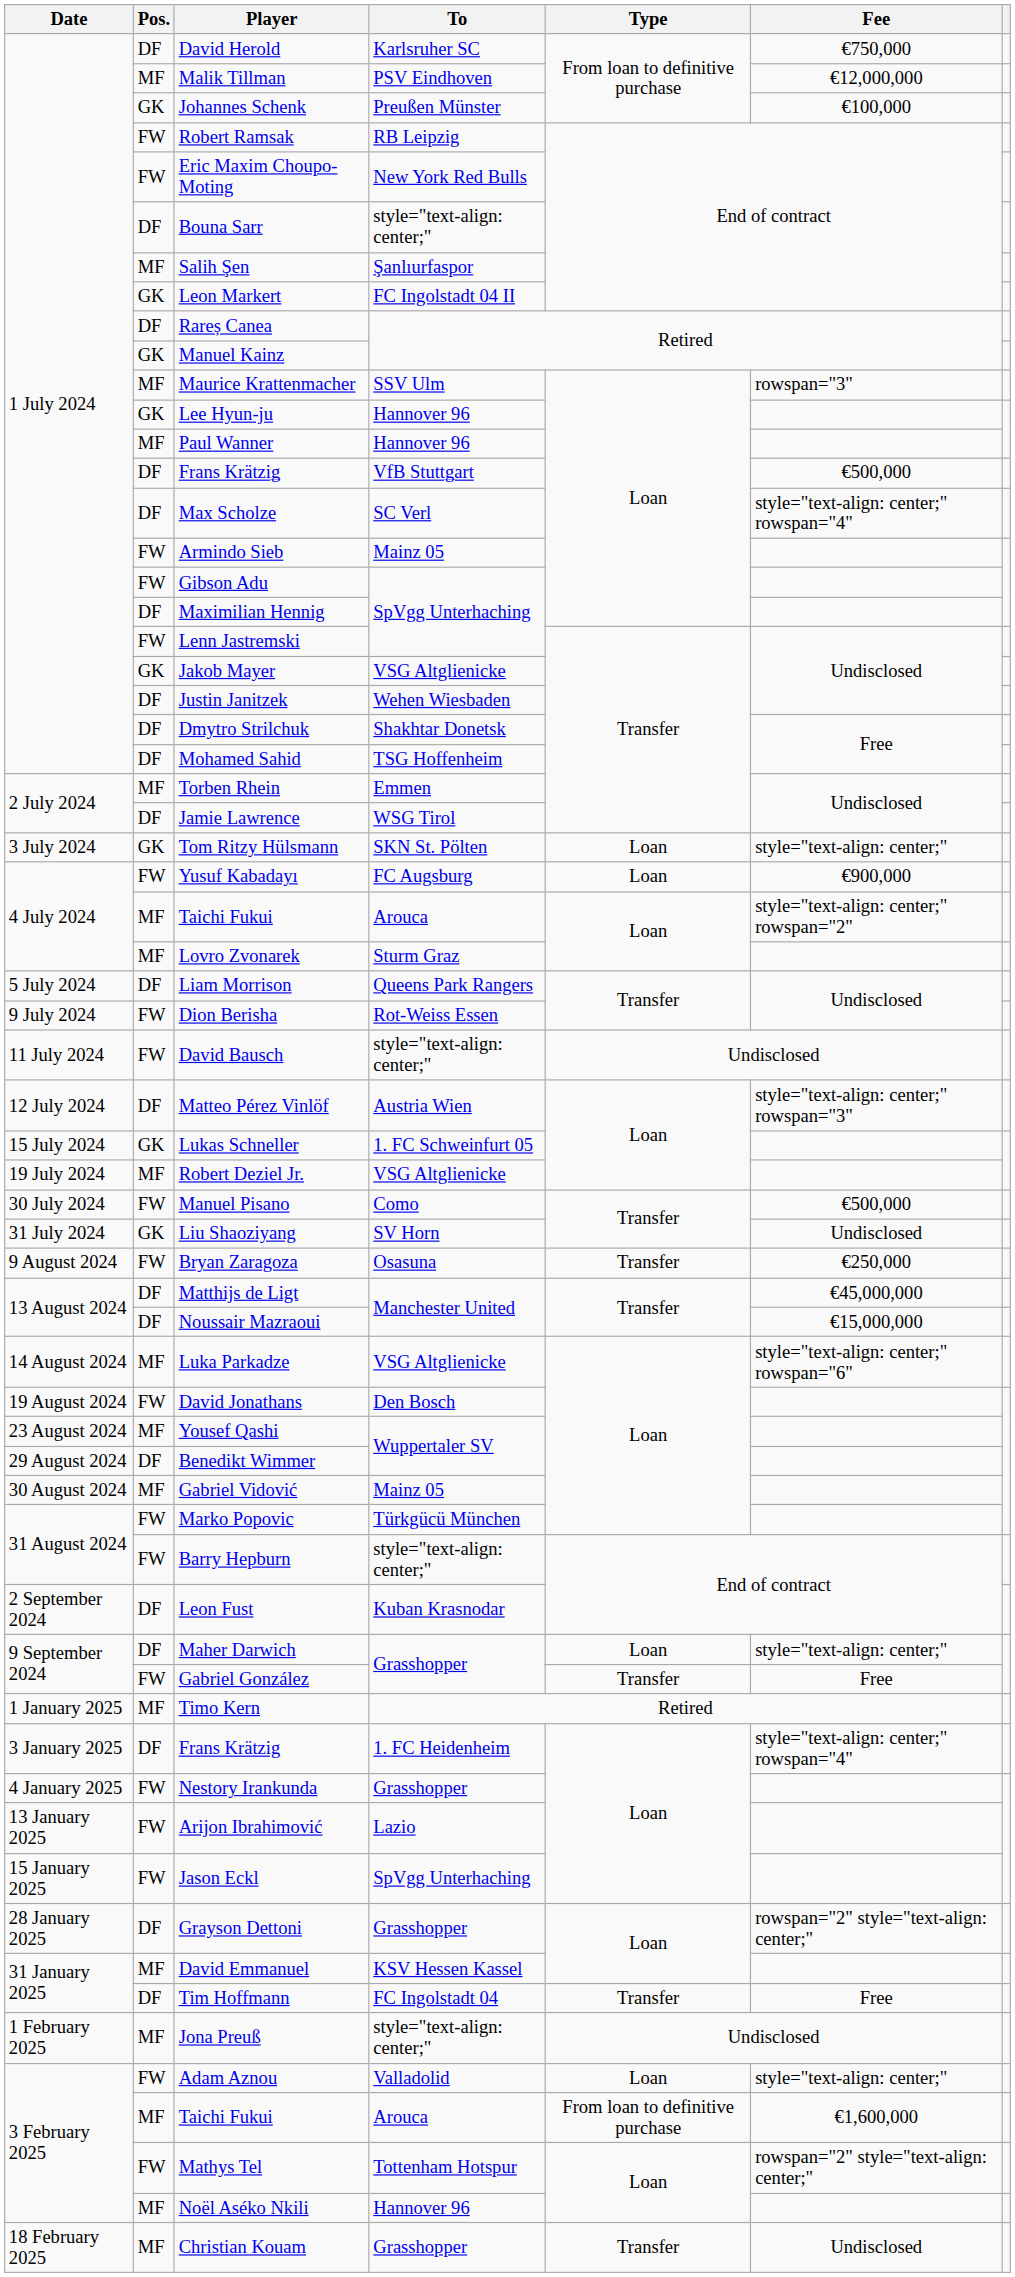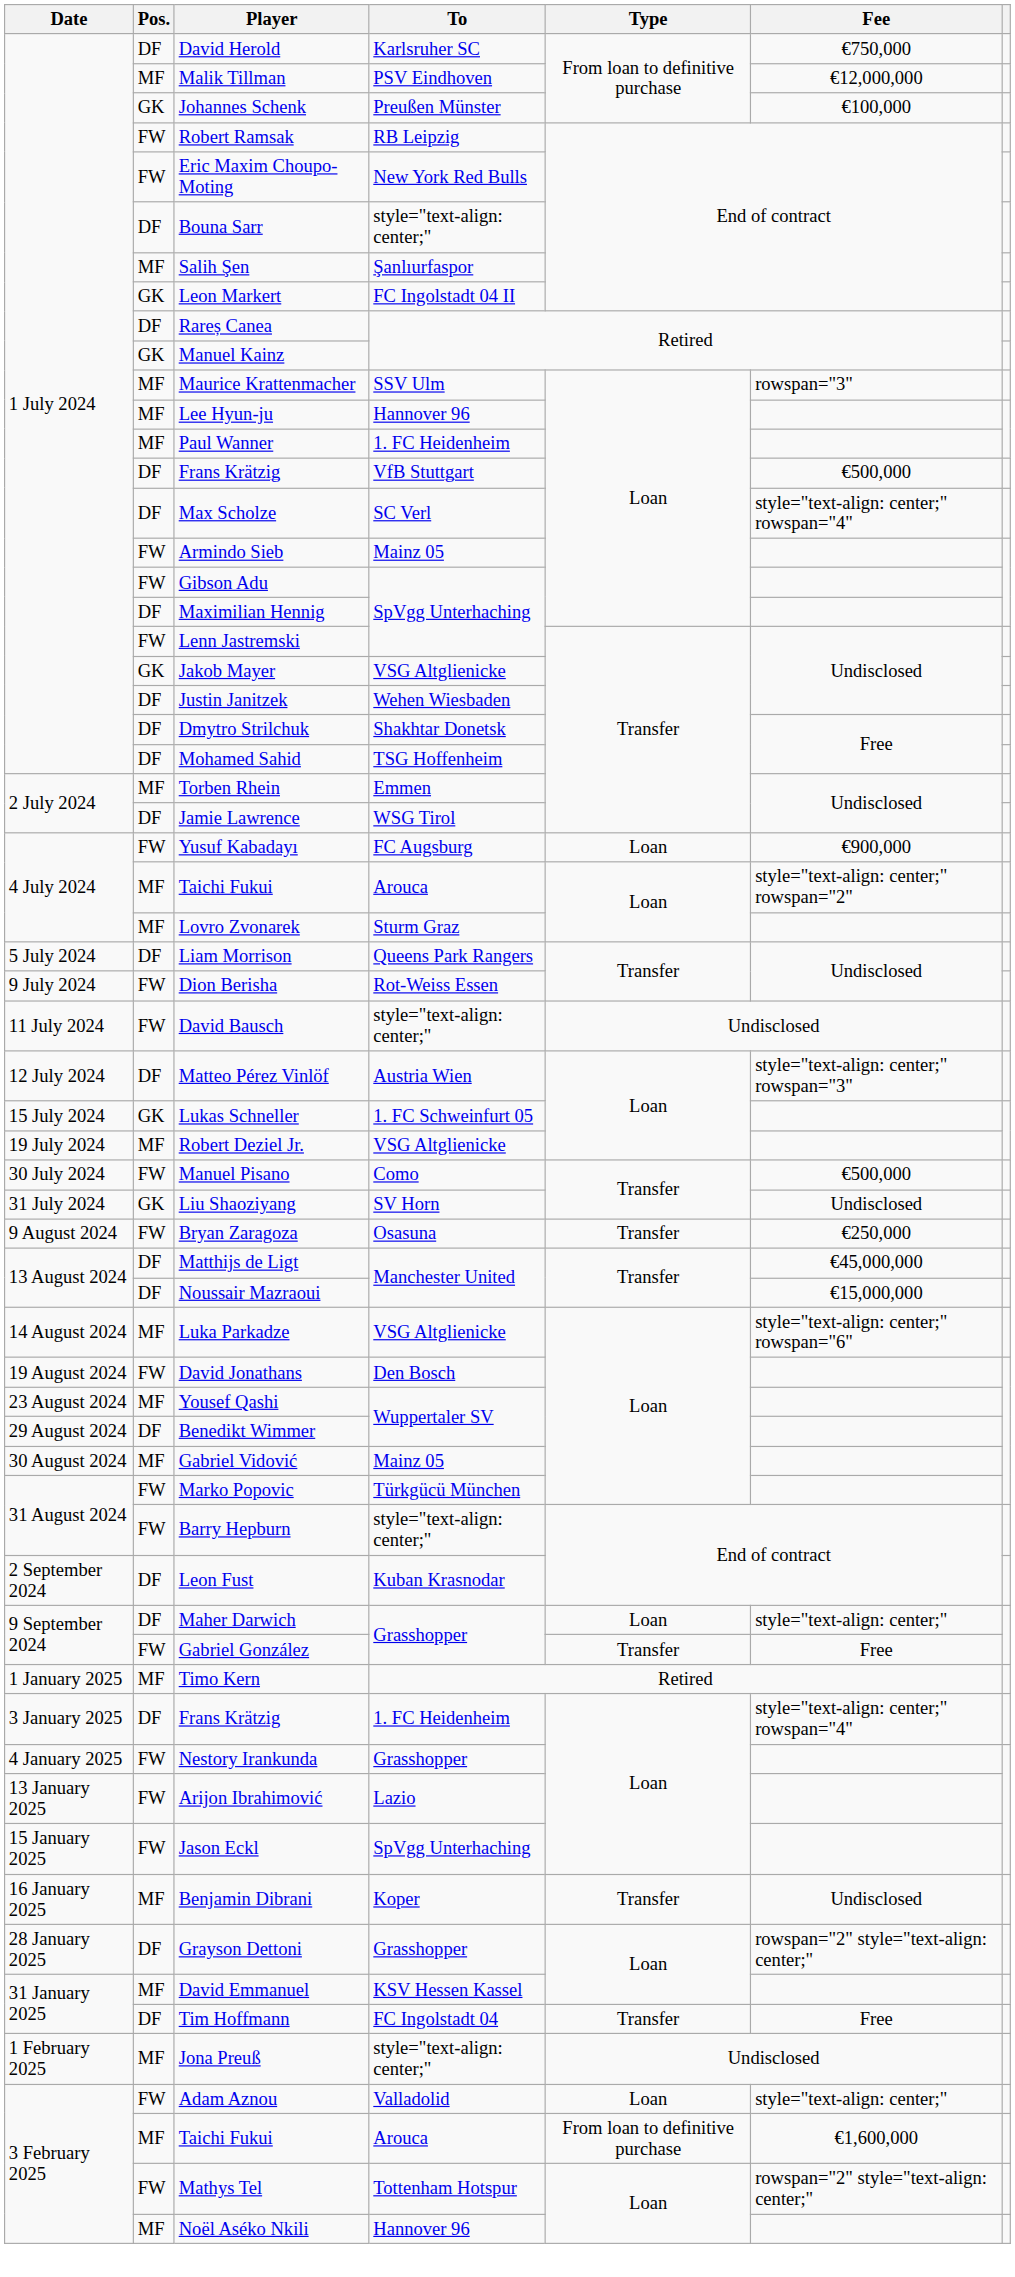(151, 414) GK -> (151, 414) MF
(421, 443) Hannover 96 -> (442, 443) 1. FC Heidenheim
- row: (52, 847)
+ row: (49, 1899)
- row: (54, 2247)
